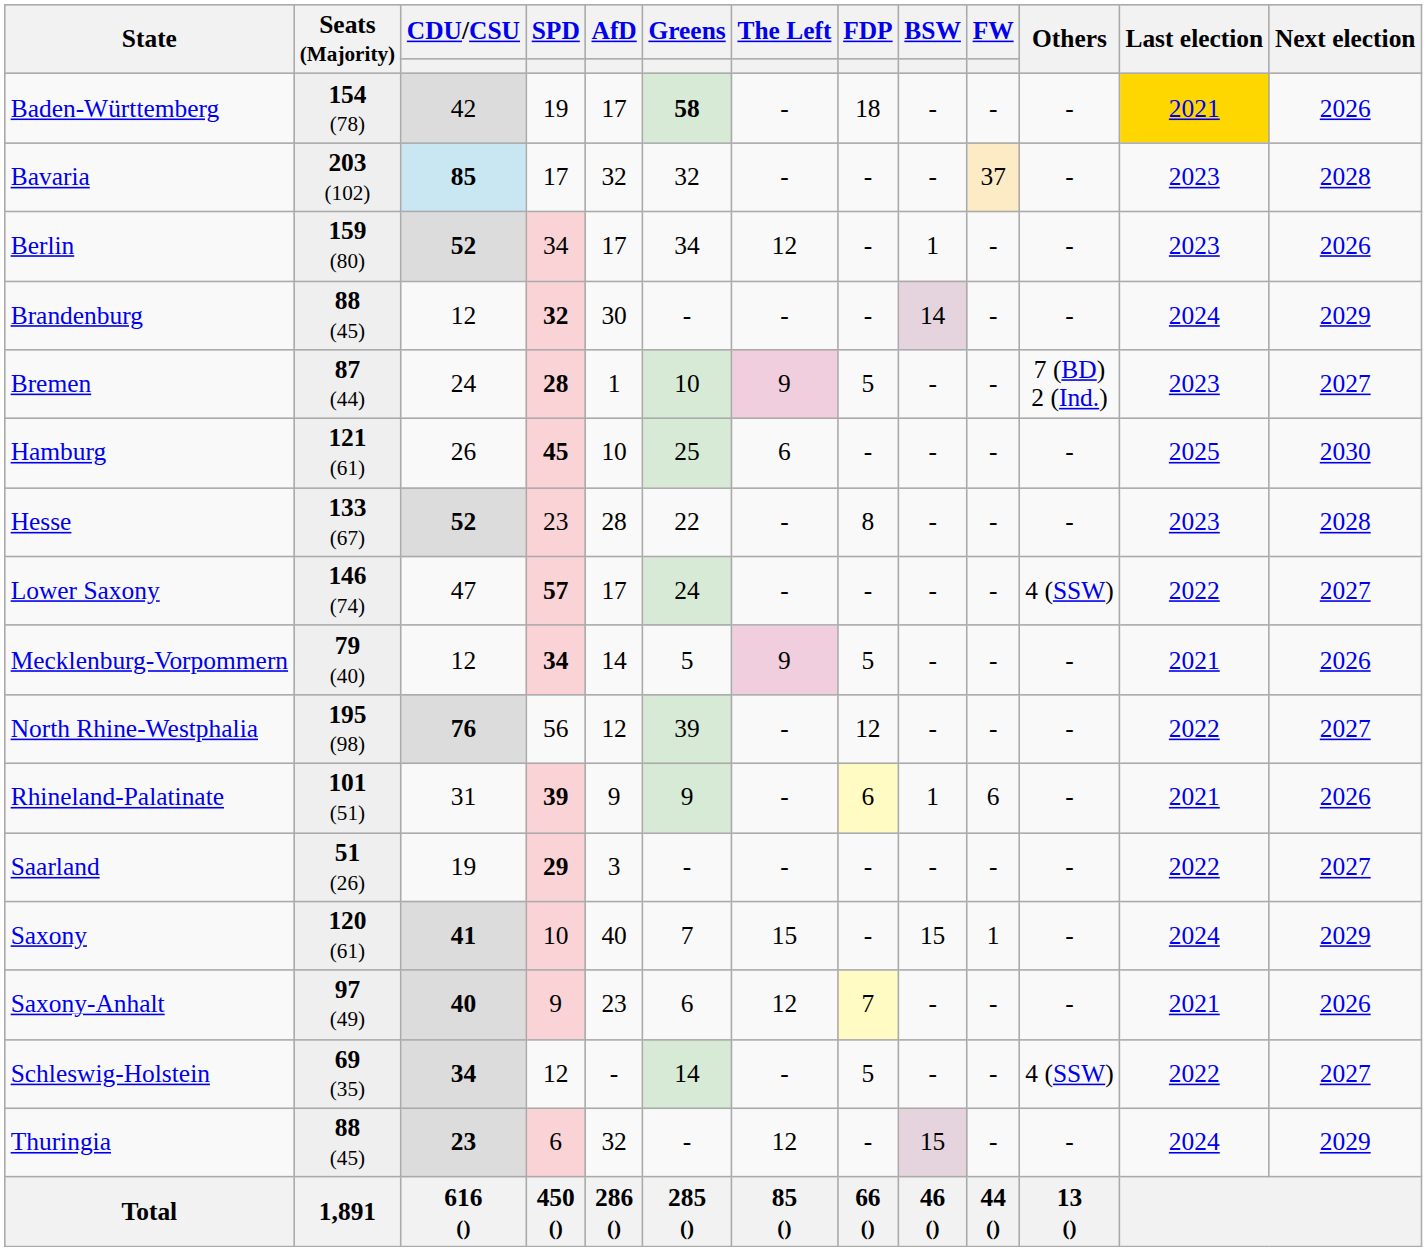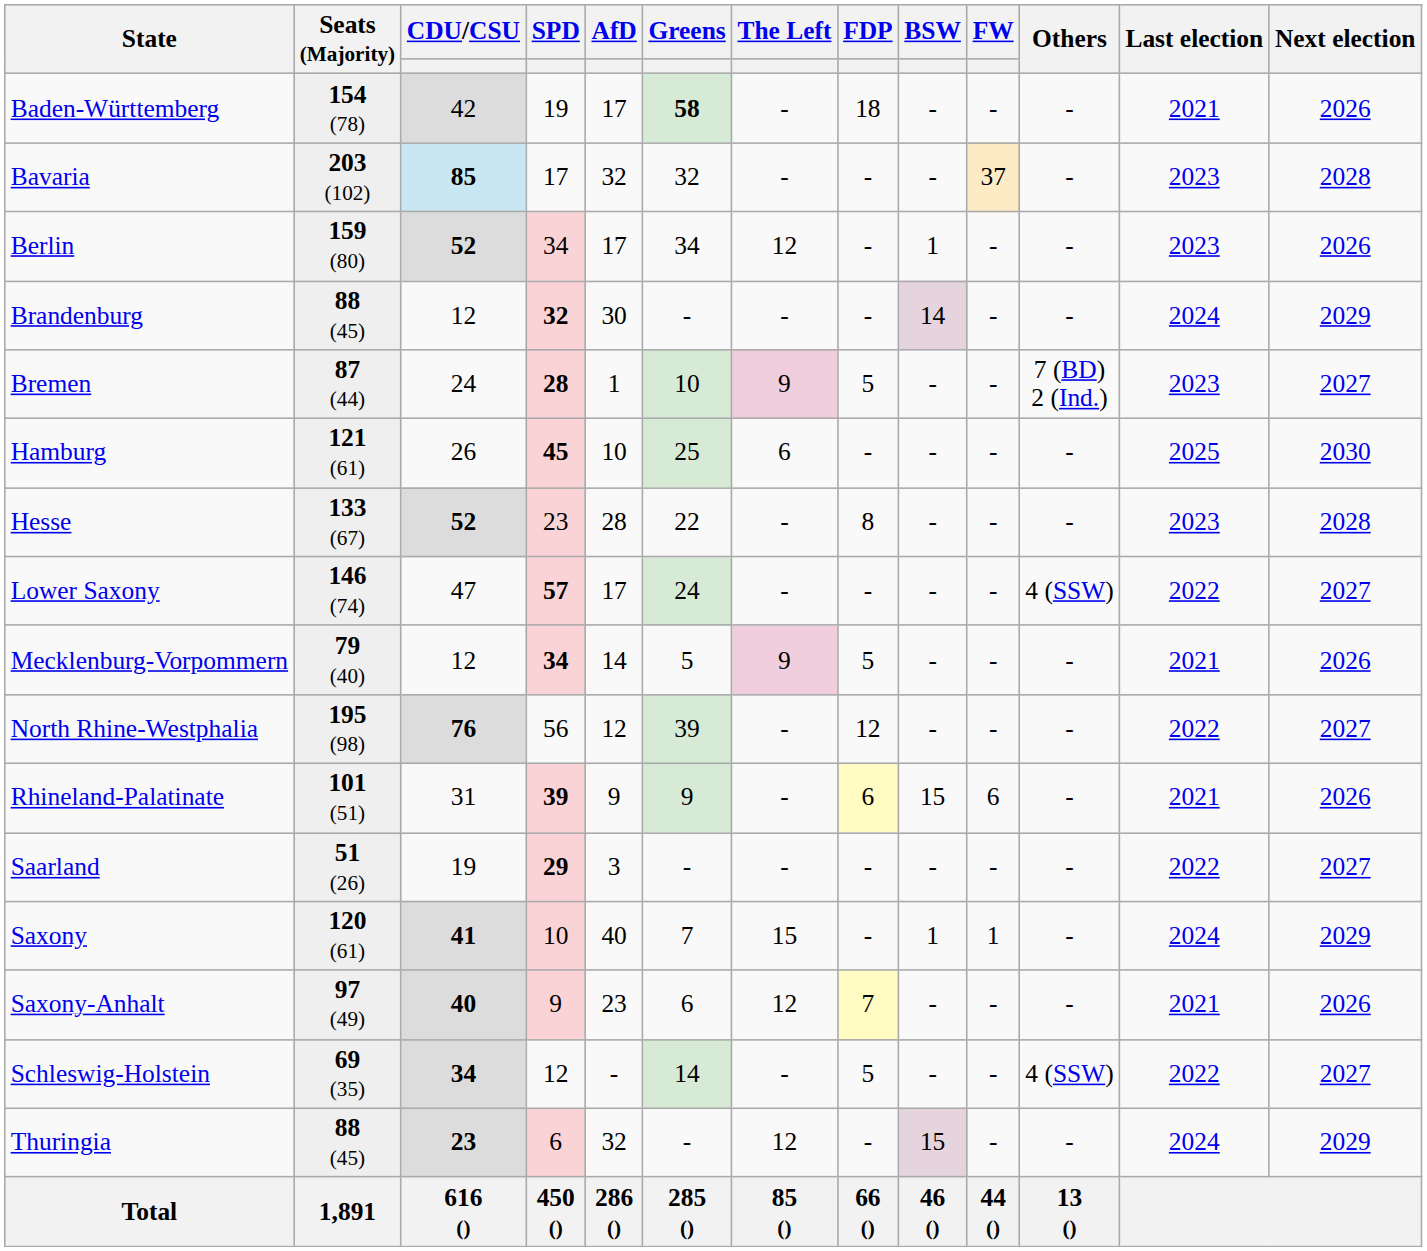(1194, 107) gold background -> (1194, 107) no background
(933, 797) 1 -> (933, 797) 15
(933, 935) 15 -> (933, 935) 1
